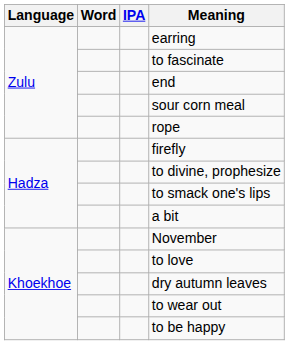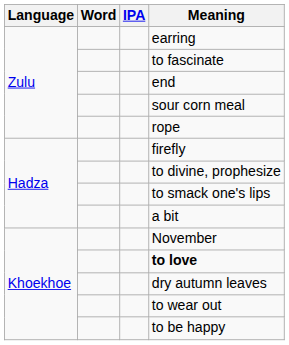(173, 261) normal -> (174, 261) bold
